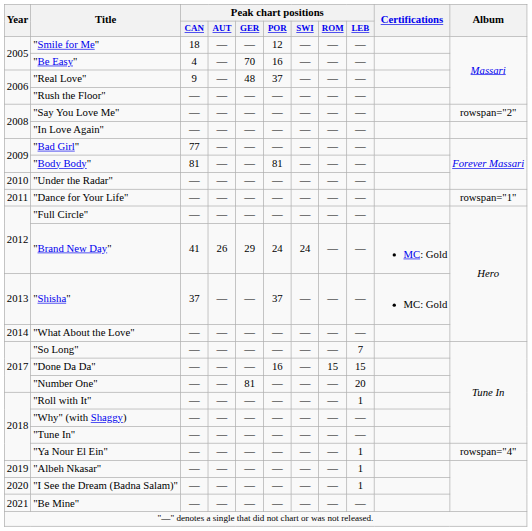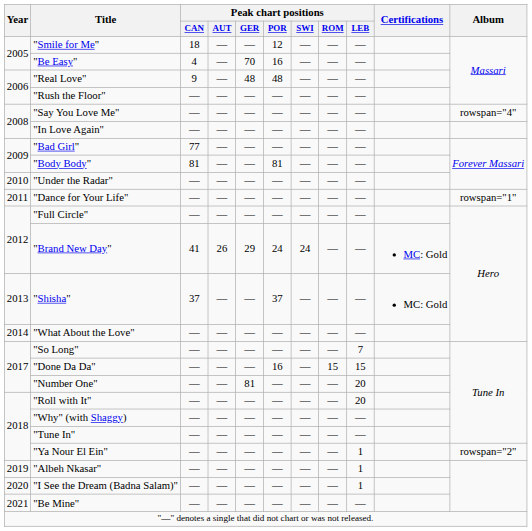(277, 78) 37 -> (277, 78) 48
(488, 112) rowspan="2" -> (488, 112) rowspan="4"
(360, 400) 1 -> (360, 400) 20
(488, 451) rowspan="4" -> (488, 451) rowspan="2"
